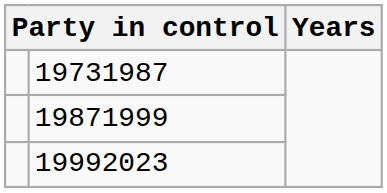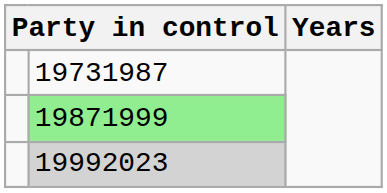(102, 118) no background -> (102, 118) lightgreen background
(102, 164) no background -> (102, 164) lightgrey background
